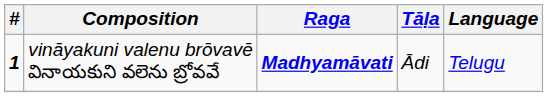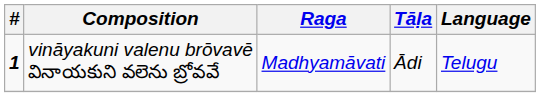(327, 62) bold -> (323, 62) normal
